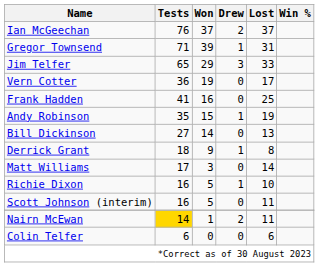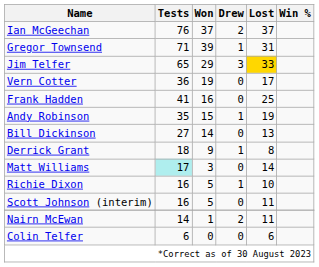(268, 64) no background -> (268, 64) gold background
(183, 167) no background -> (183, 167) paleturquoise background
(183, 219) gold background -> (183, 219) no background
